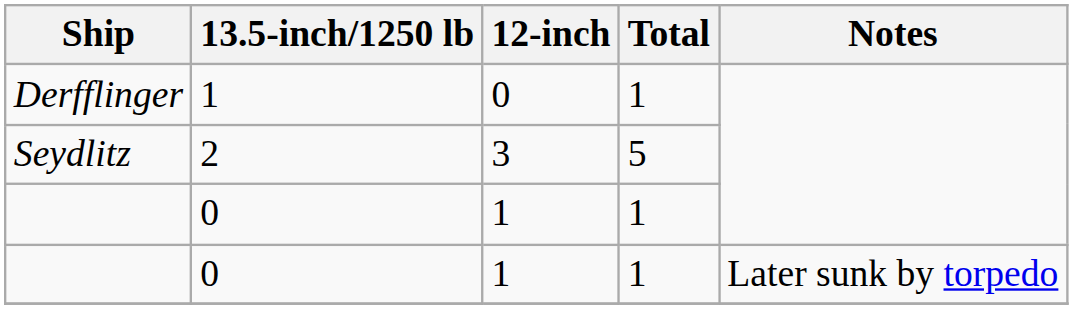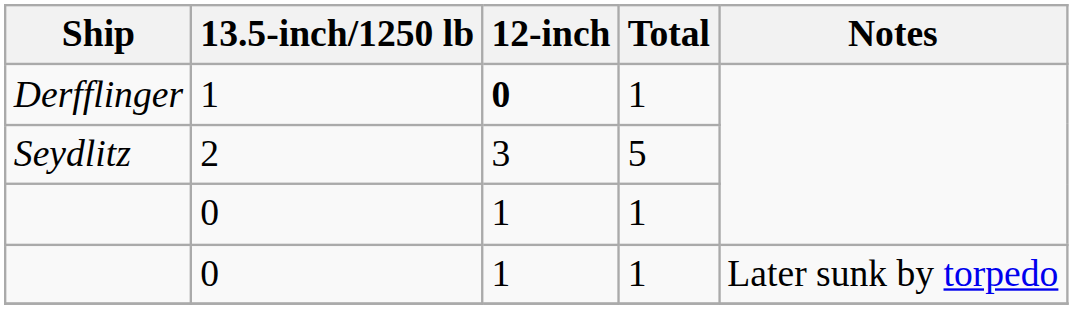(501, 93) normal -> (501, 93) bold
